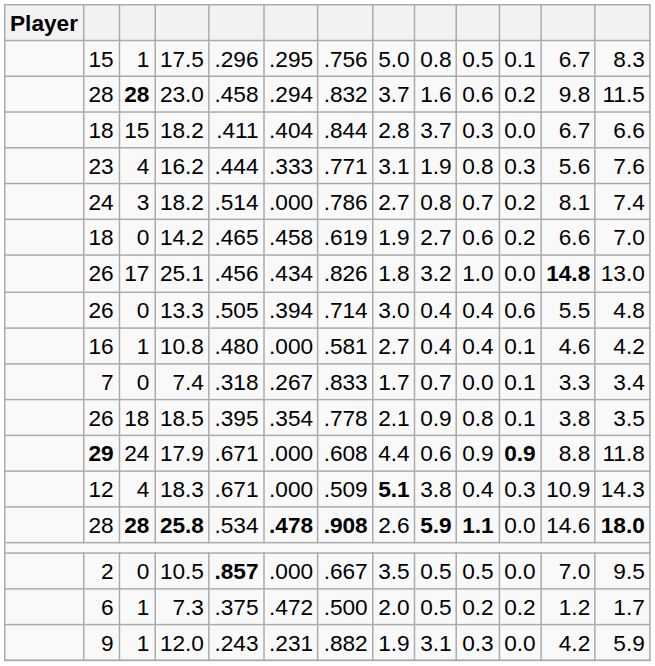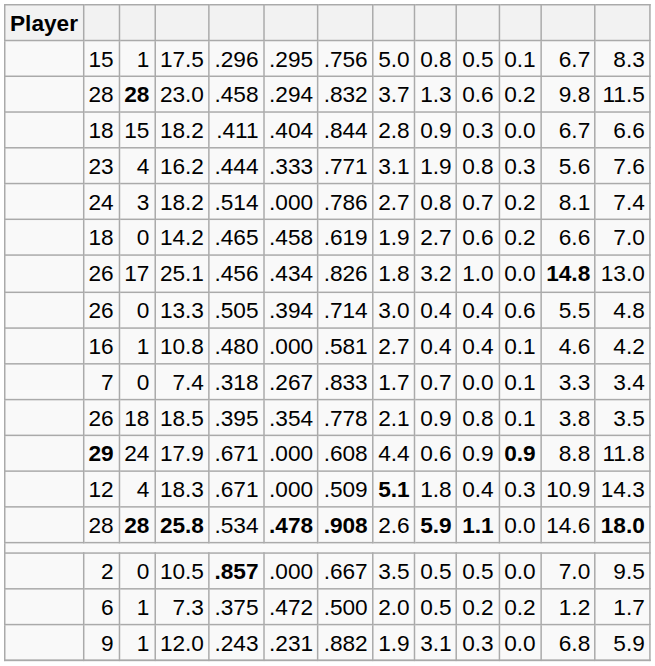(436, 95) 1.6 -> (436, 95) 1.3
(436, 130) 3.7 -> (436, 130) 0.9
(436, 489) 3.8 -> (436, 489) 1.8
(575, 643) 4.2 -> (575, 643) 6.8
